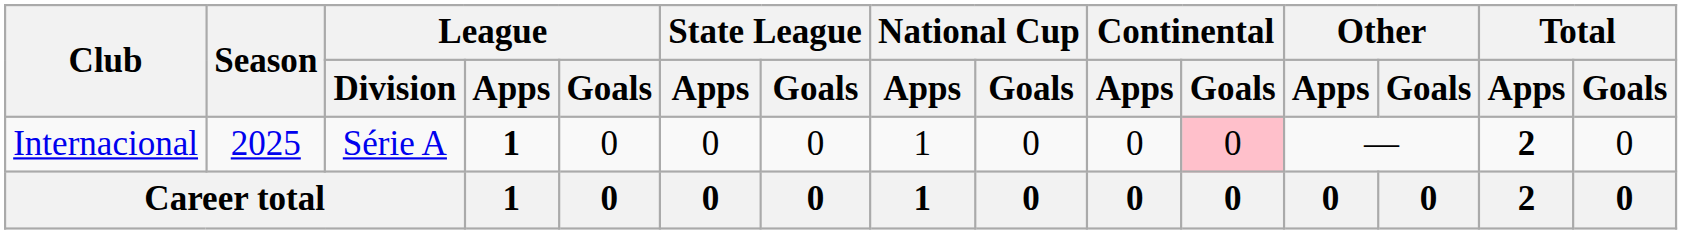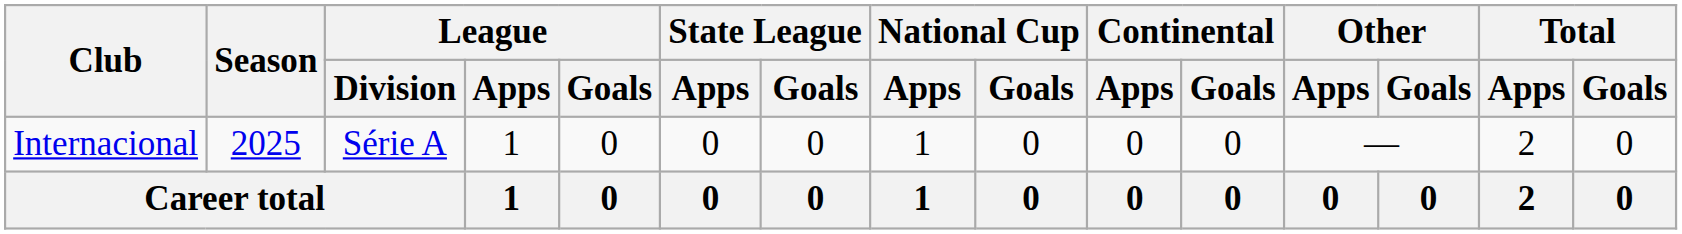(511, 143) bold -> (511, 143) normal
(1233, 143) pink background -> (1233, 143) no background
(1527, 143) bold -> (1527, 143) normal
